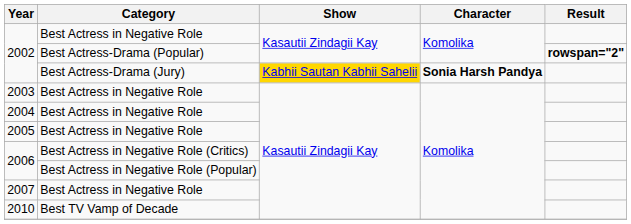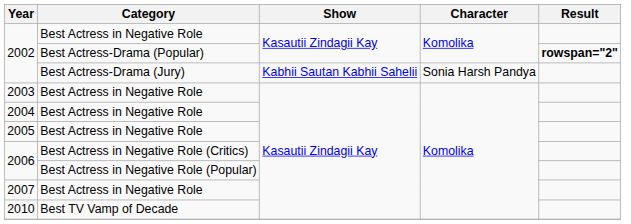(340, 72) gold background -> (340, 72) no background
(482, 72) bold -> (479, 72) normal
